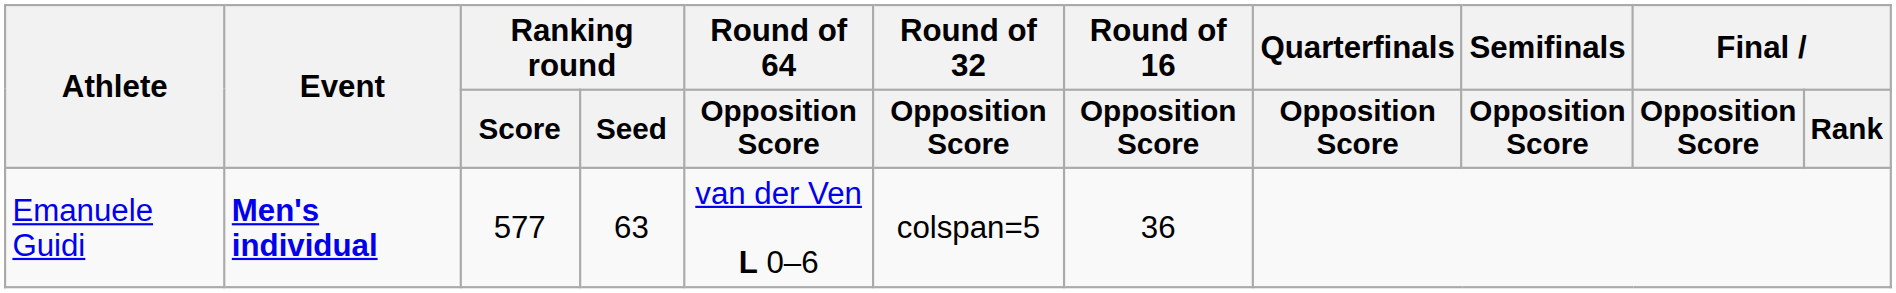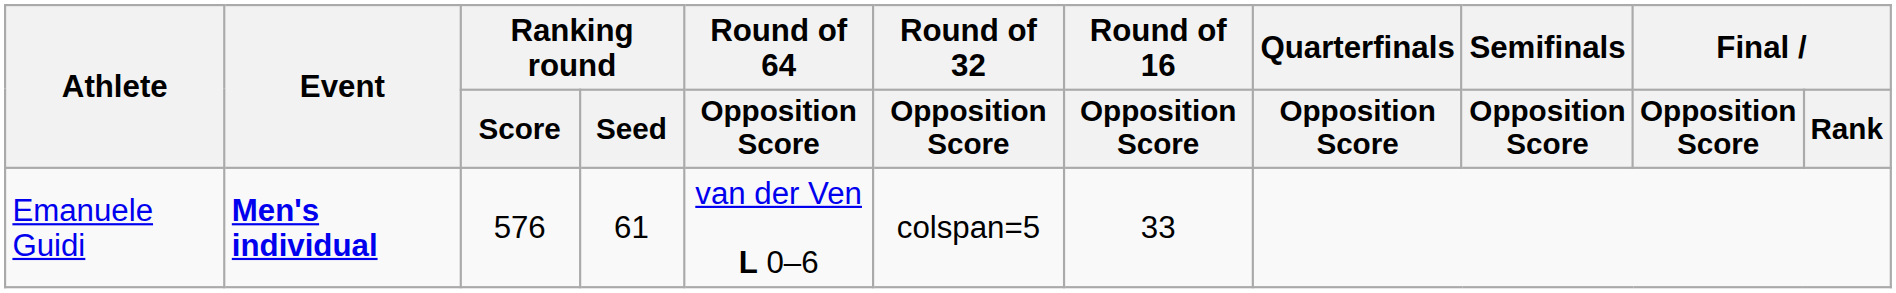(520, 228) 577 -> (520, 228) 576
(631, 228) 63 -> (631, 228) 61
(1158, 228) 36 -> (1158, 228) 33
